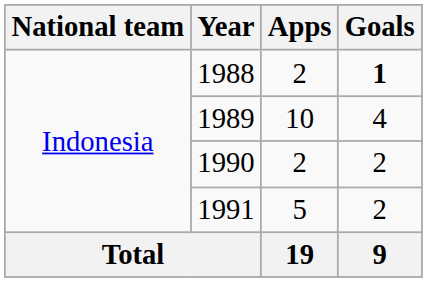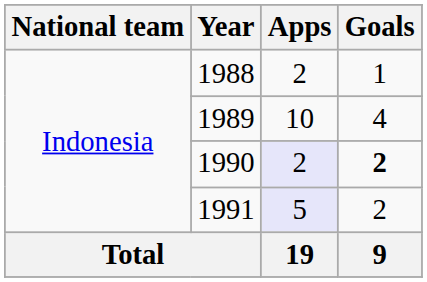(380, 72) bold -> (380, 72) normal
(300, 163) no background -> (300, 163) lavender background
(380, 163) normal -> (380, 163) bold
(300, 208) no background -> (300, 208) lavender background
